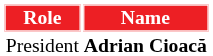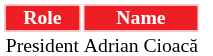(145, 46) bold -> (141, 46) normal
